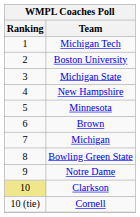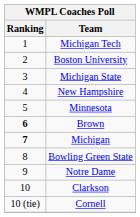(25, 124) normal -> (25, 124) bold
(25, 140) normal -> (25, 140) bold
(25, 188) khaki background -> (25, 188) no background
